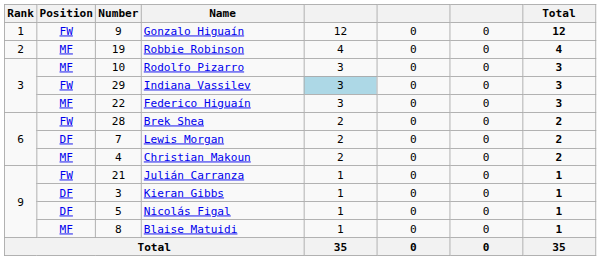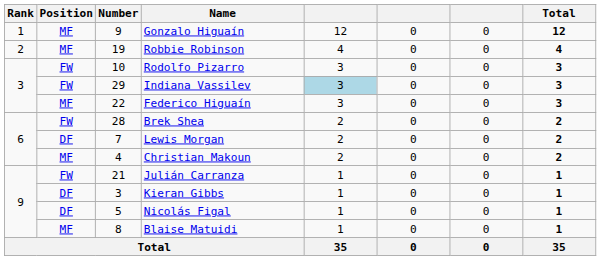(66, 32) FW -> (66, 32) MF
(66, 68) MF -> (66, 68) FW
